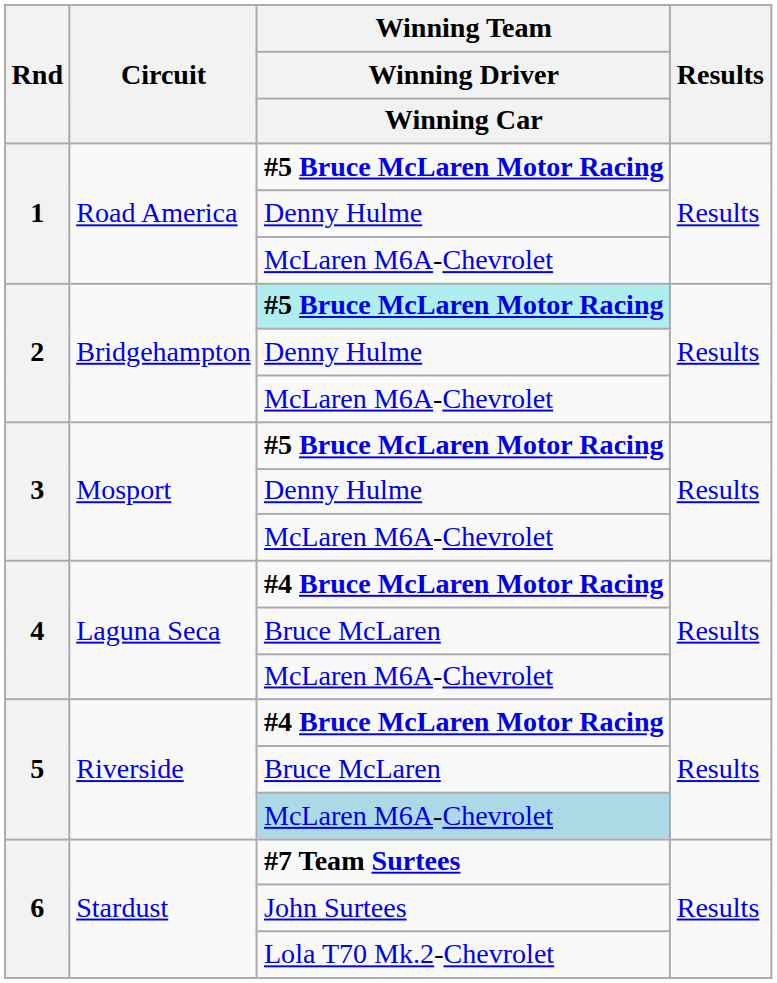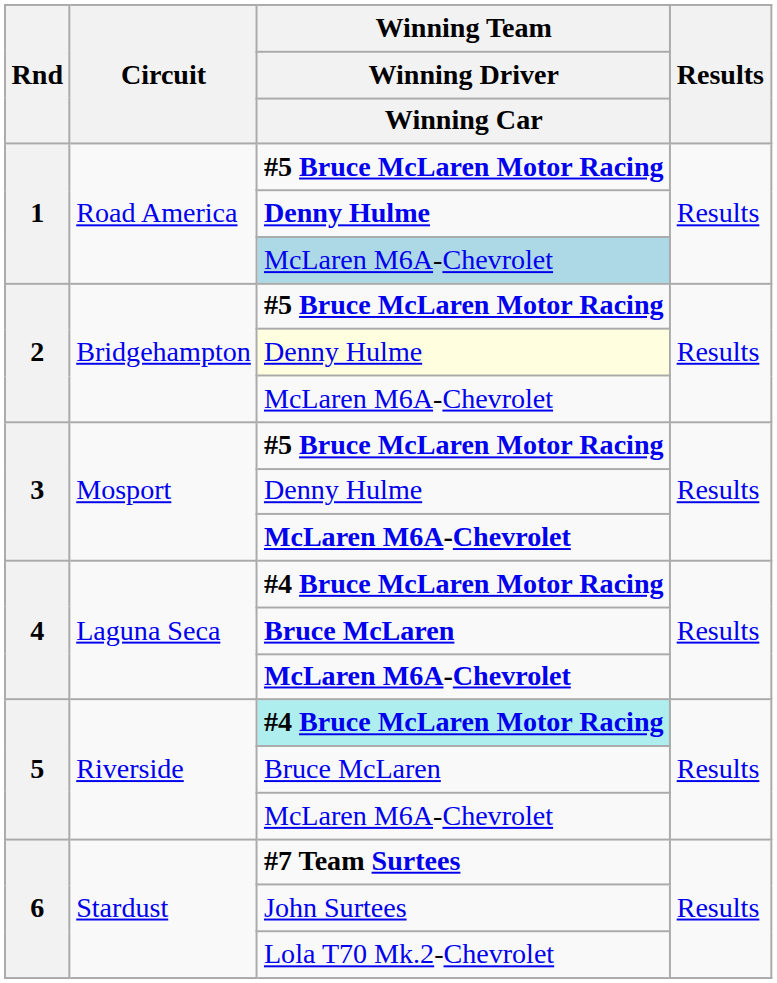(343, 213) normal -> (347, 213) bold
(409, 259) no background -> (409, 259) lightblue background
(464, 305) paleturquoise background -> (464, 305) no background
(343, 352) no background -> (343, 352) lightyellow background
(409, 537) normal -> (417, 537) bold
(352, 630) normal -> (359, 630) bold
(409, 676) normal -> (417, 676) bold
(464, 722) no background -> (464, 722) paleturquoise background
(409, 815) lightblue background -> (409, 815) no background
